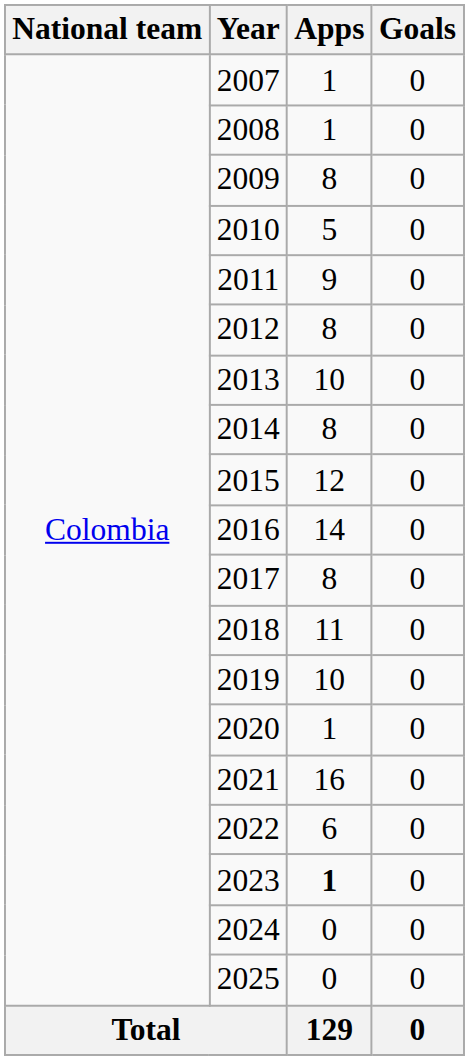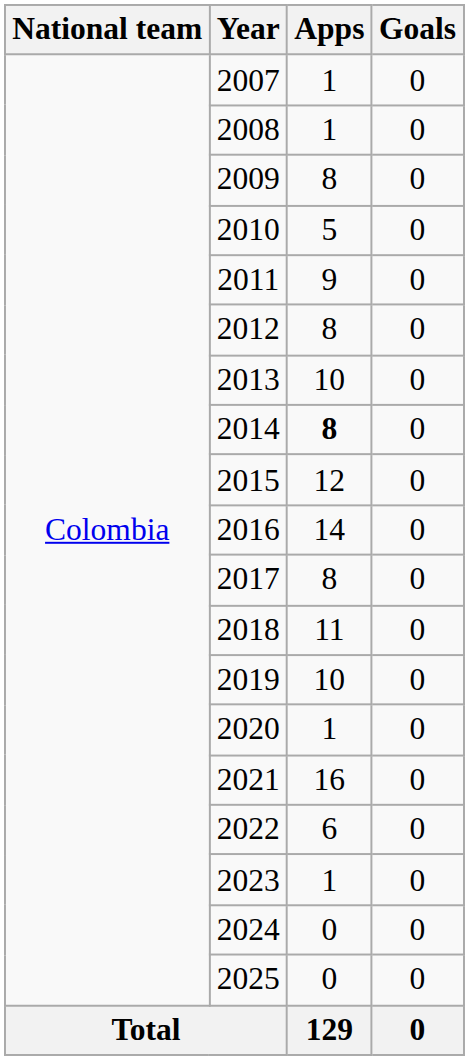(329, 429) normal -> (329, 429) bold
(329, 879) bold -> (329, 879) normal
